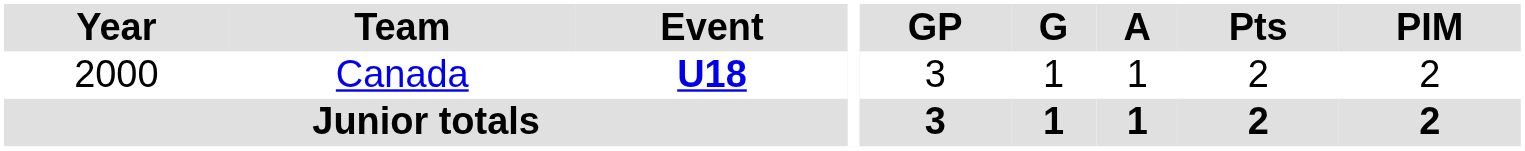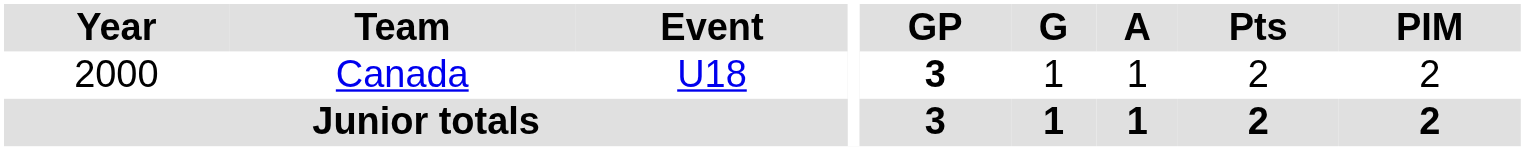(712, 74) bold -> (712, 74) normal
(935, 74) normal -> (935, 74) bold
